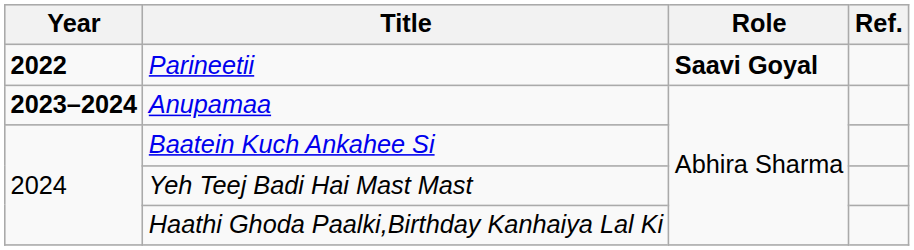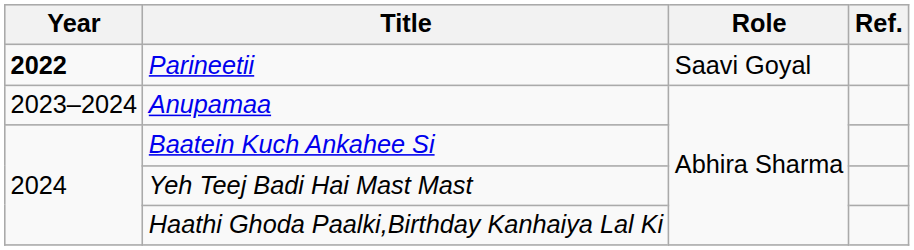(746, 64) bold -> (743, 64) normal
(74, 104) bold -> (74, 104) normal
